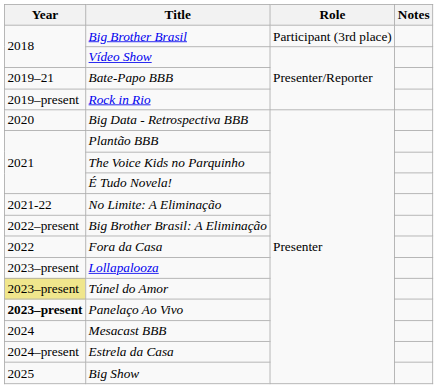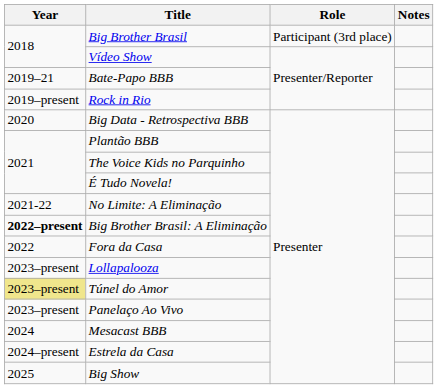(43, 225) normal -> (45, 225) bold
(45, 309) bold -> (43, 309) normal
